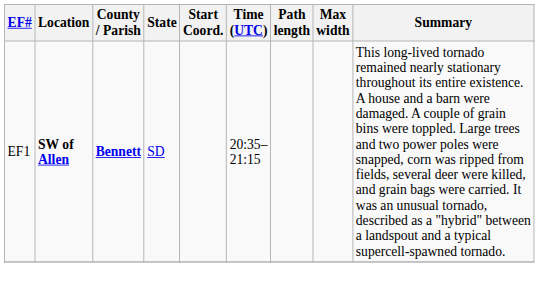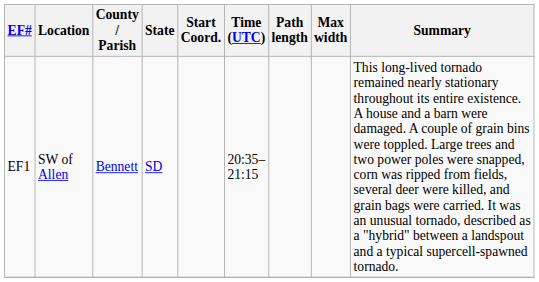(56, 151) bold -> (55, 166) normal
(118, 151) bold -> (117, 166) normal
